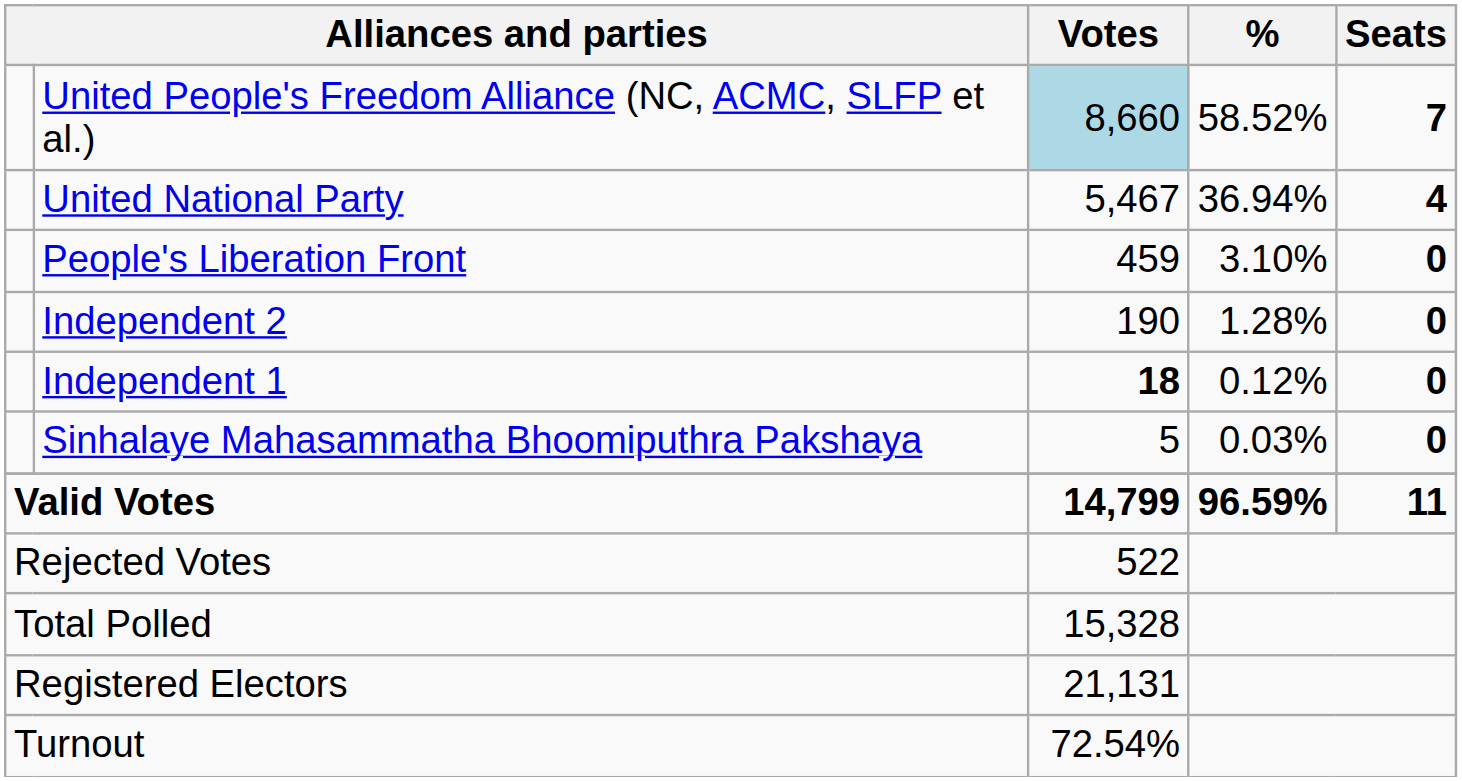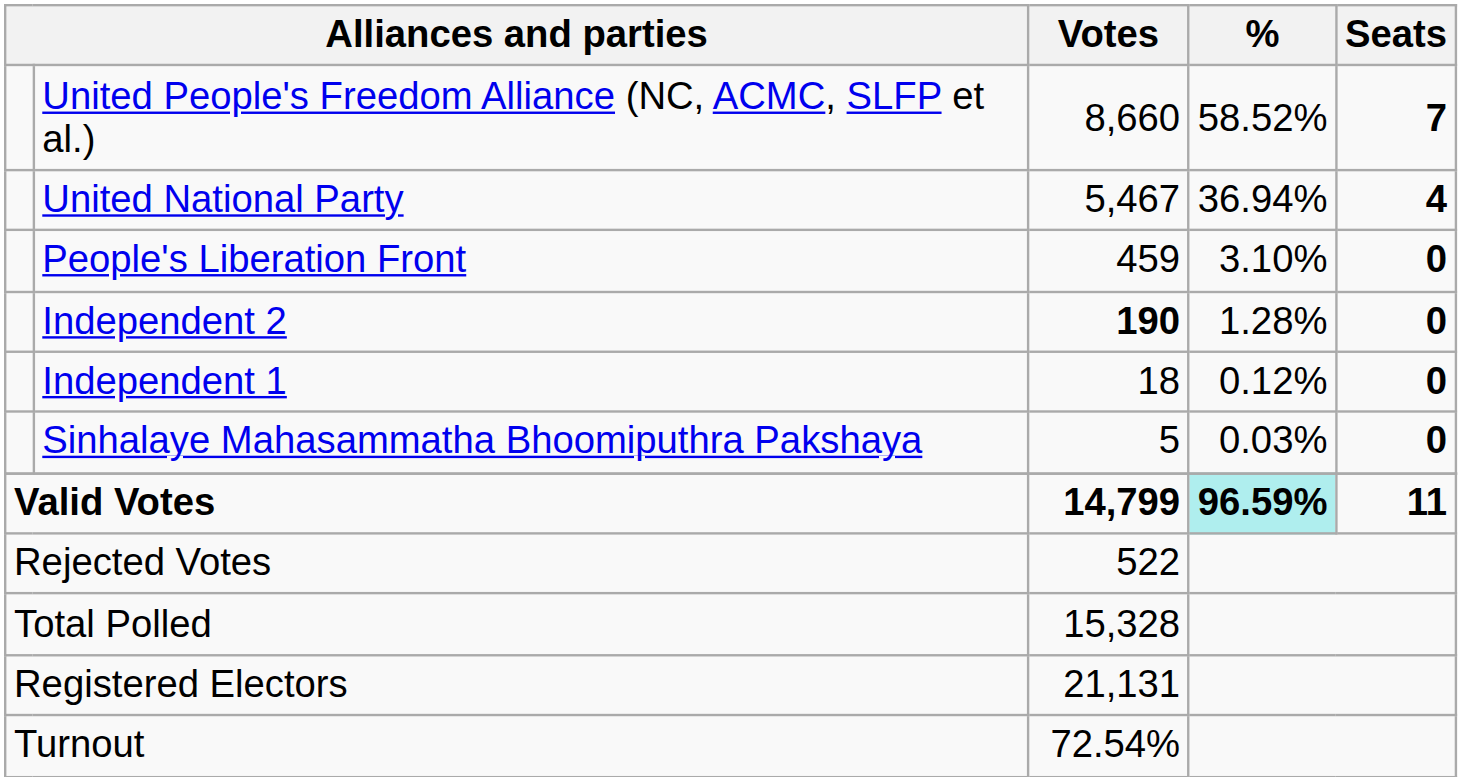(1132, 116) lightblue background -> (1132, 116) no background
(1148, 320) normal -> (1148, 320) bold
(1159, 381) bold -> (1159, 381) normal
(1263, 502) no background -> (1263, 502) paleturquoise background
